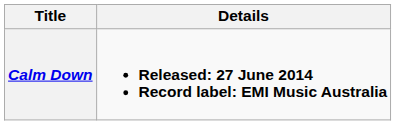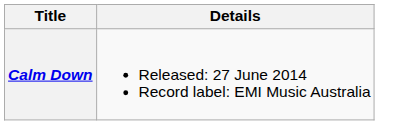(243, 83) bold -> (235, 83) normal
